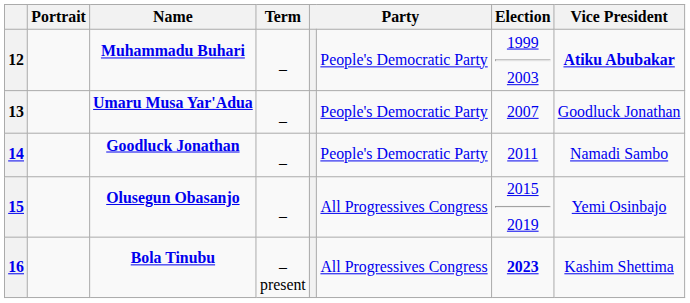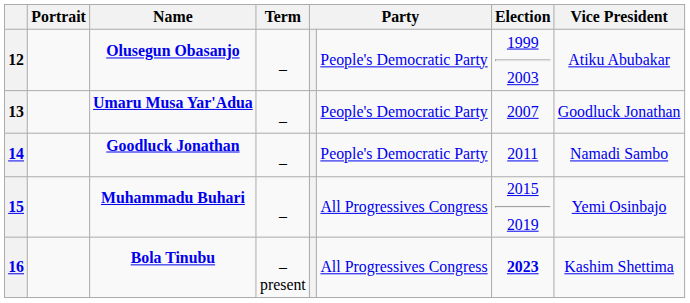(173, 51) Muhammadu Buhari -> (173, 51) Olusegun Obasanjo
(619, 60) bold -> (619, 60) normal
(173, 197) Olusegun Obasanjo -> (173, 197) Muhammadu Buhari
